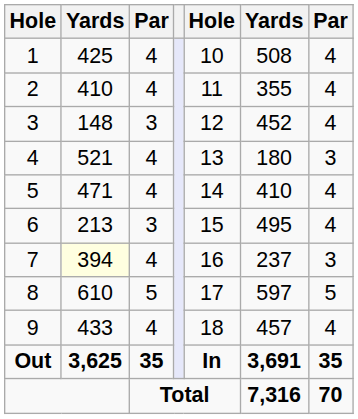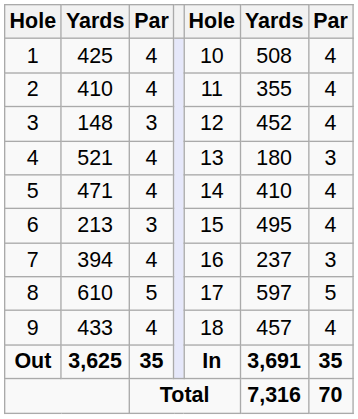(95, 259) lightyellow background -> (95, 259) no background
